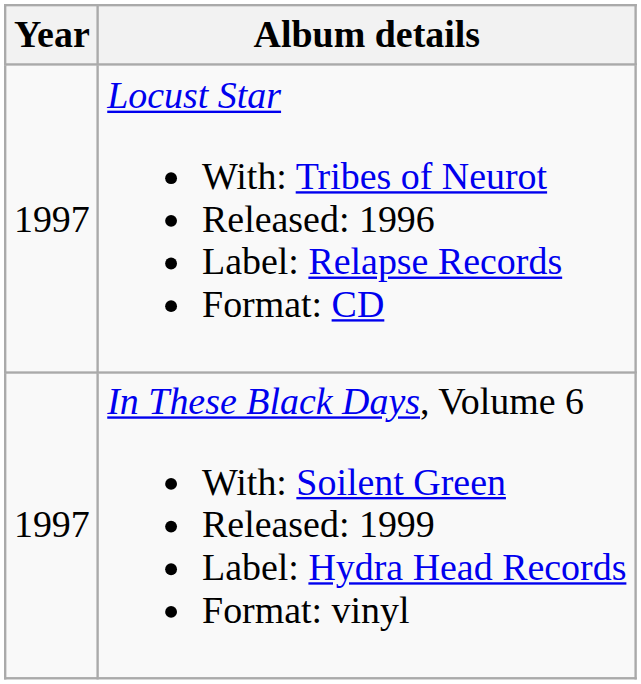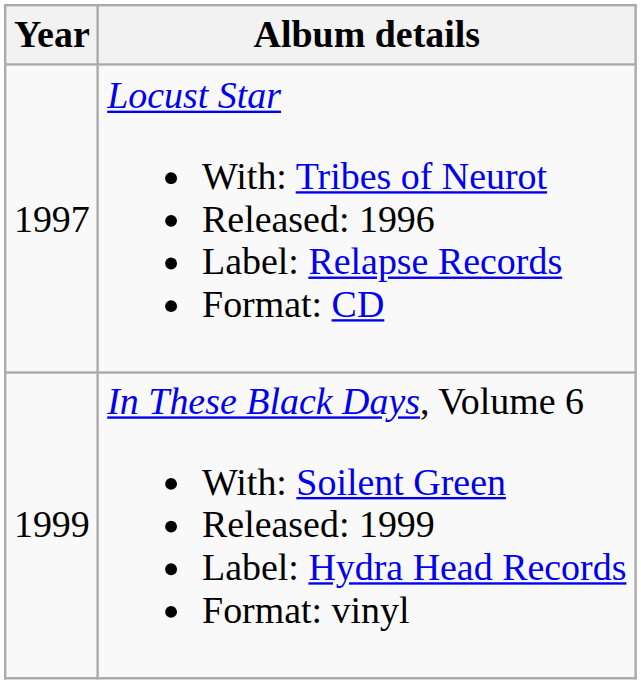(52, 524) 1997 -> (52, 524) 1999
